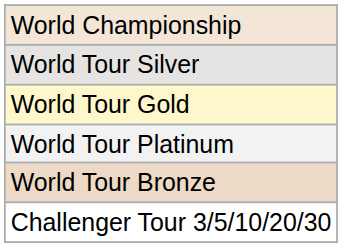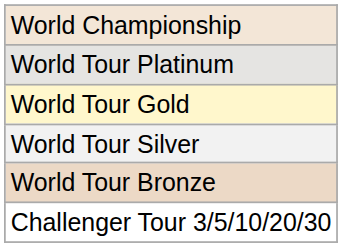(105, 65) World Tour Silver -> (122, 65) World Tour Platinum
(122, 144) World Tour Platinum -> (105, 144) World Tour Silver
